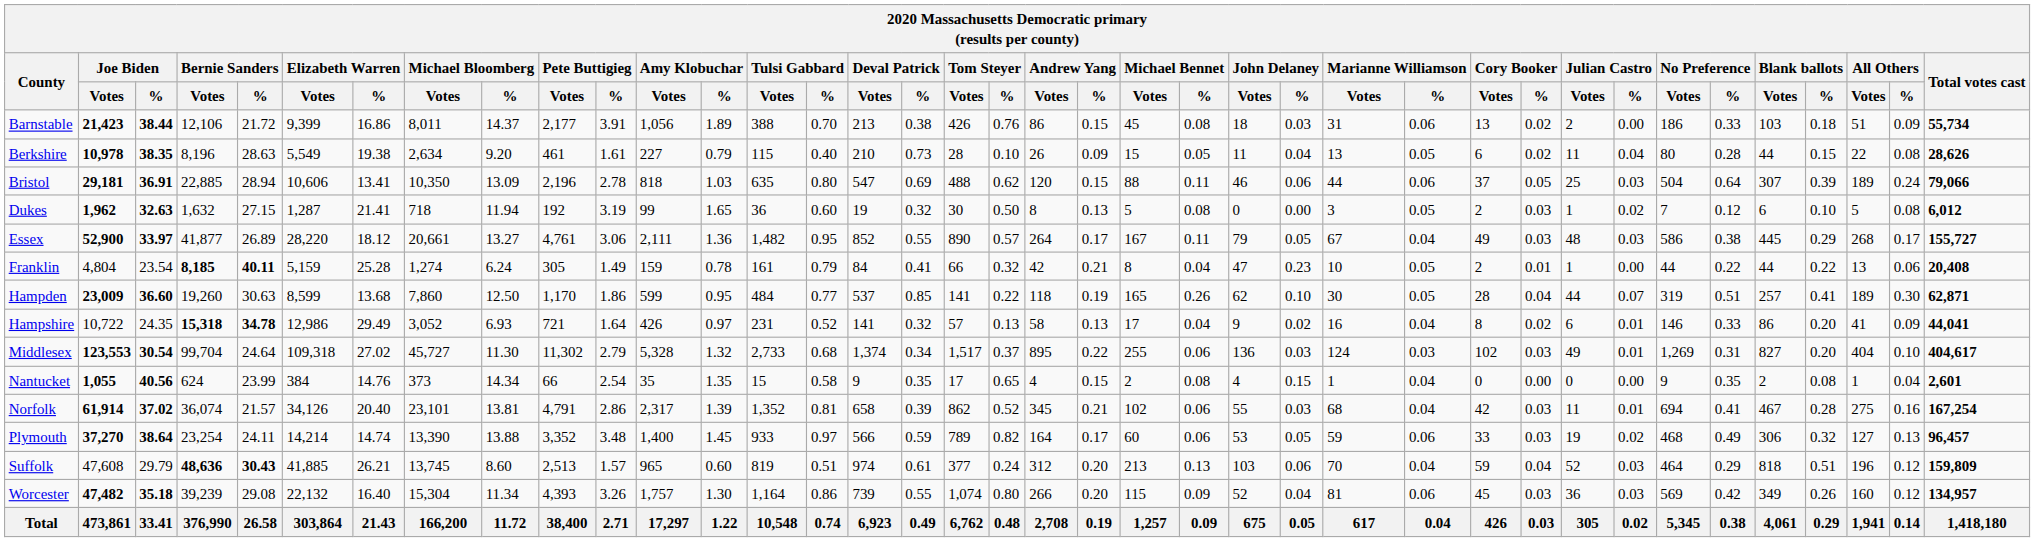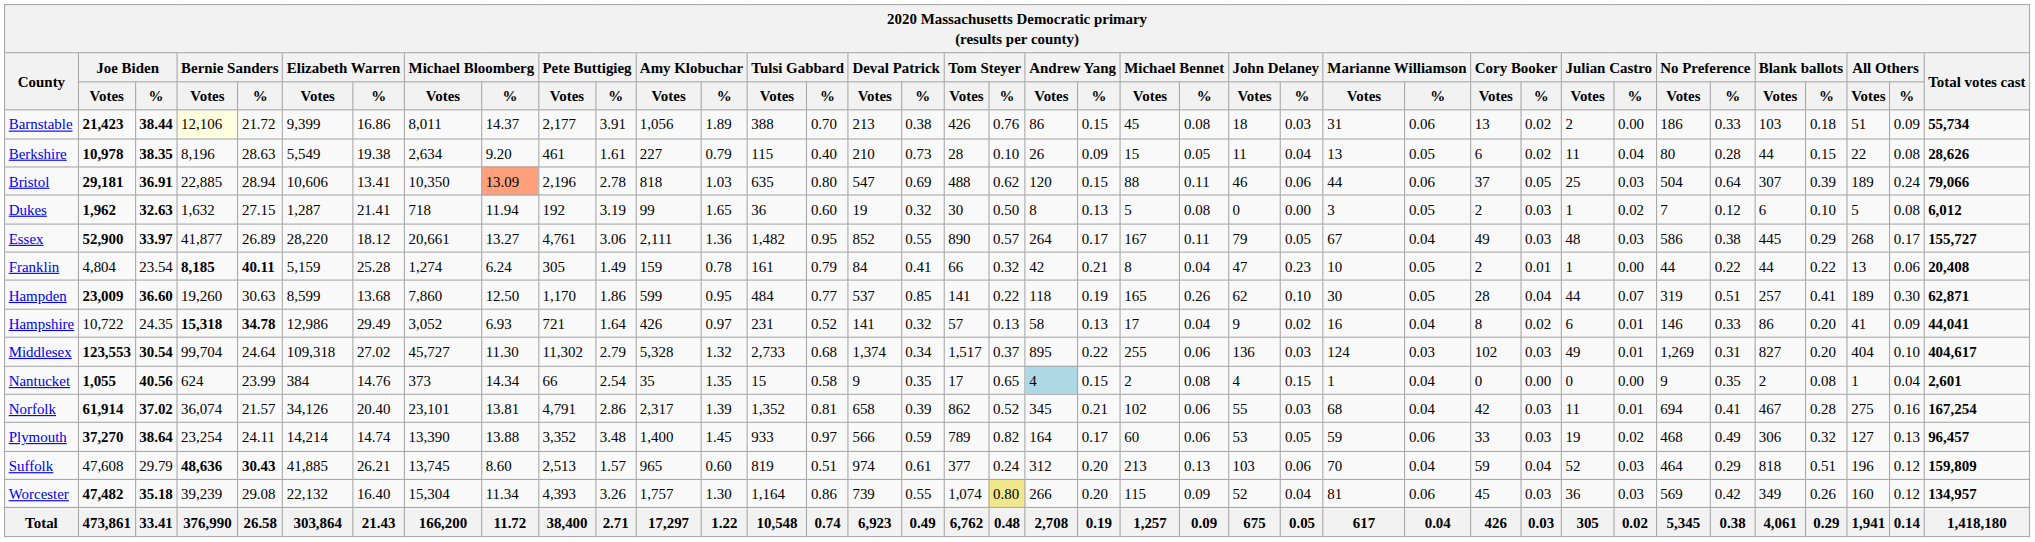(202, 125) no background -> (202, 125) lightyellow background
(502, 182) no background -> (502, 182) lightsalmon background
(1033, 381) no background -> (1033, 381) lightblue background
(1006, 494) no background -> (1006, 494) khaki background
